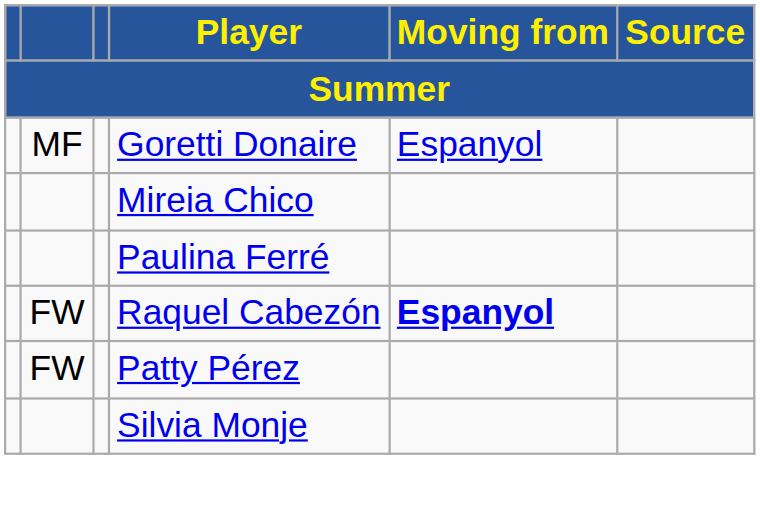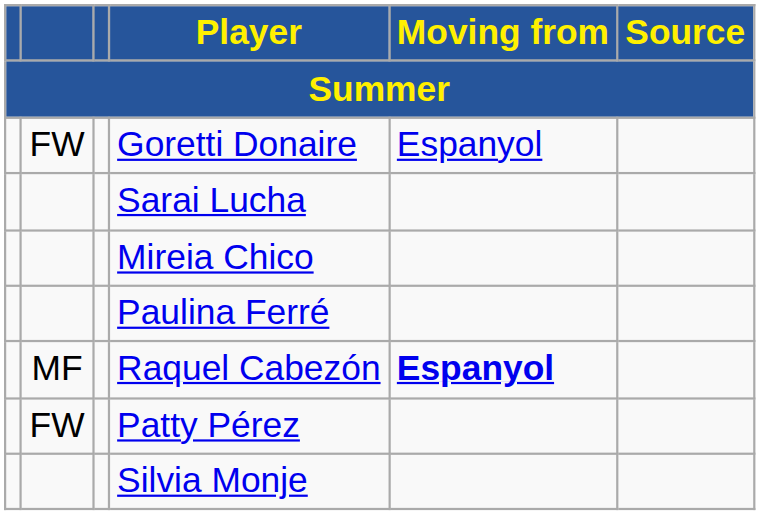(57, 144) MF -> (57, 144) FW
+ row: (211, 200)
(57, 312) FW -> (57, 369) MF
